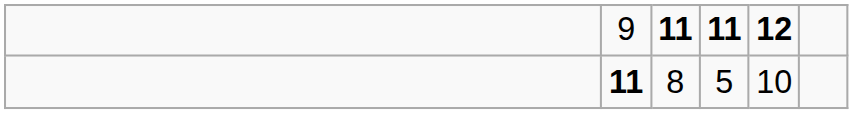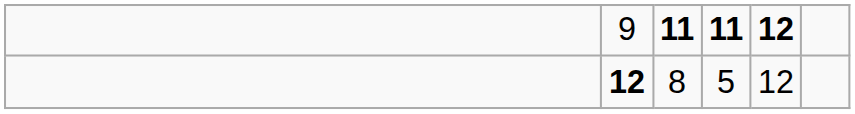(626, 81) 11 -> (627, 81) 12
(774, 81) 10 -> (776, 81) 12
